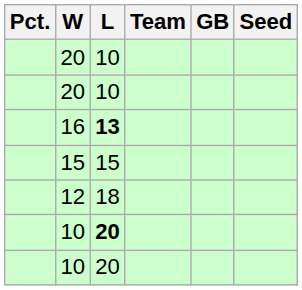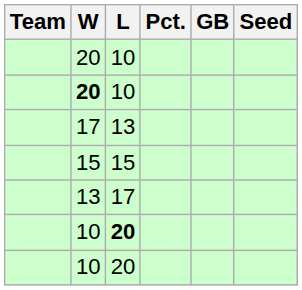columns swapped: (158, 22) <-> (30, 22)
(73, 92) normal -> (88, 92) bold
(73, 127) 16 -> (88, 127) 17
(107, 127) bold -> (123, 127) normal
(73, 197) 12 -> (88, 197) 13
(107, 197) 18 -> (123, 197) 17
